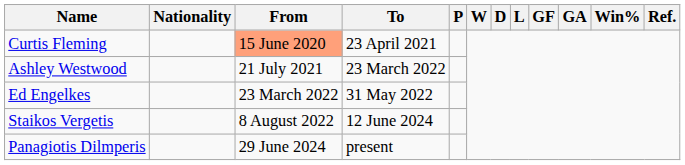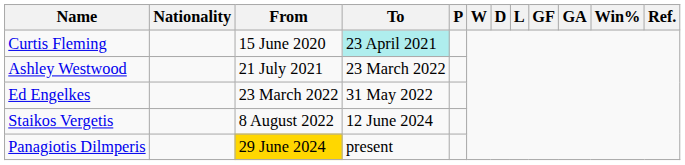(282, 43) lightsalmon background -> (282, 43) no background
(391, 43) no background -> (391, 43) paleturquoise background
(282, 146) no background -> (282, 146) gold background
